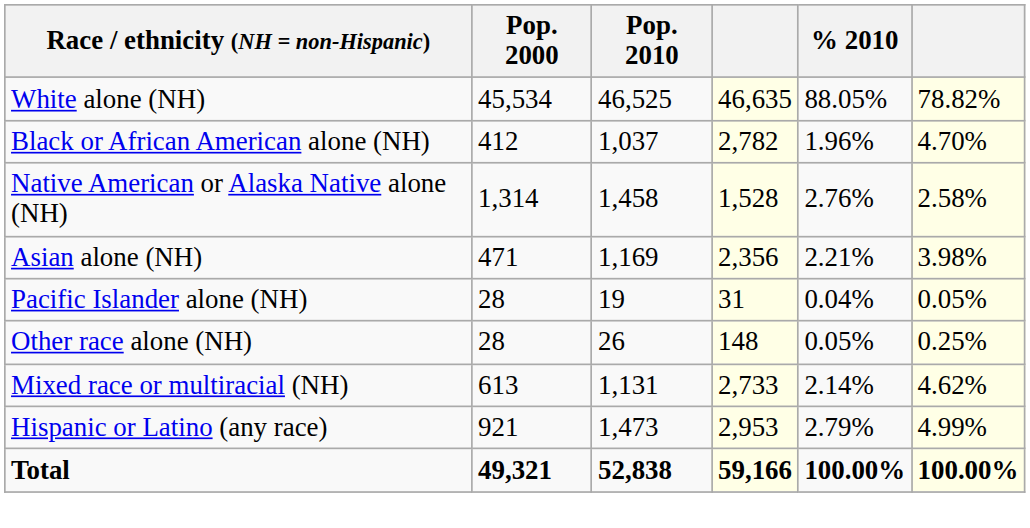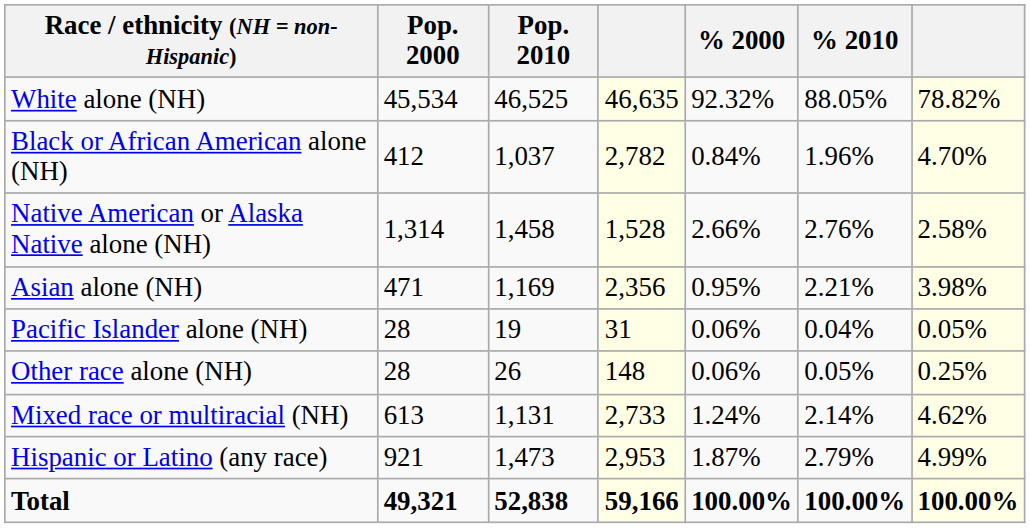+ column: (742, 40)
